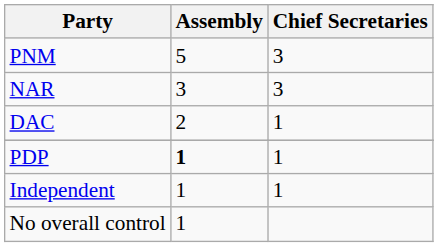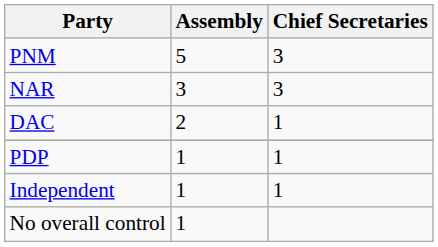(181, 156) bold -> (181, 156) normal
